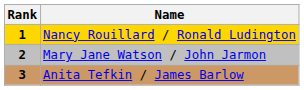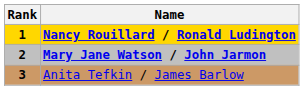(169, 35) normal -> (169, 35) bold
(155, 55) normal -> (155, 55) bold
